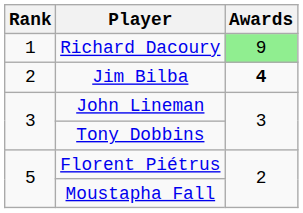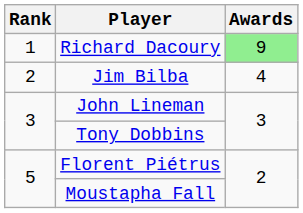(261, 77) bold -> (261, 77) normal
